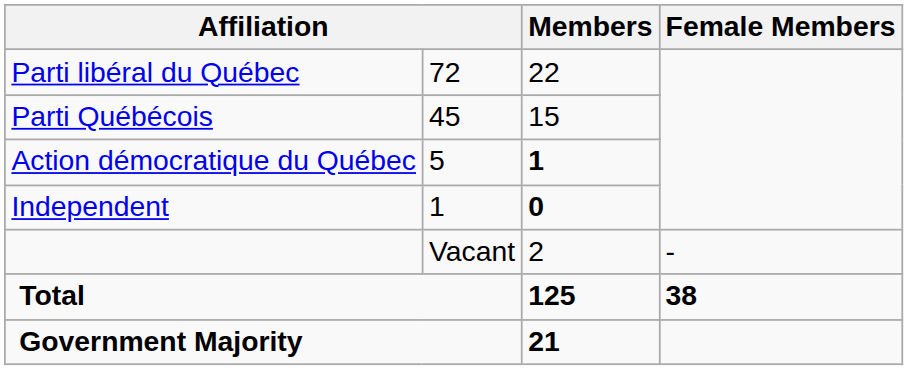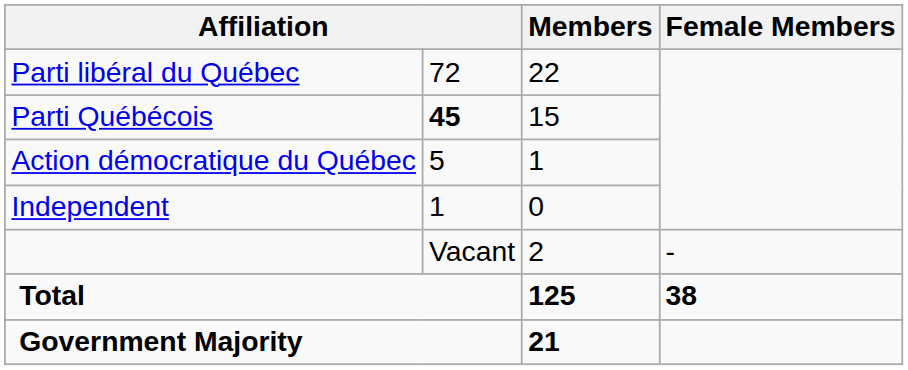(445, 116) normal -> (445, 116) bold
(536, 161) bold -> (536, 161) normal
(536, 206) bold -> (536, 206) normal
